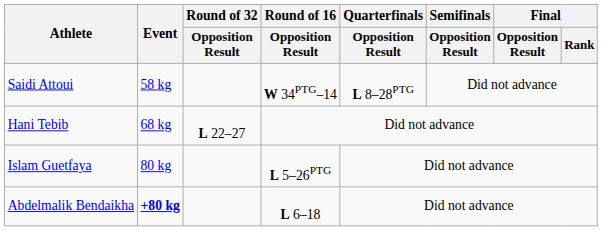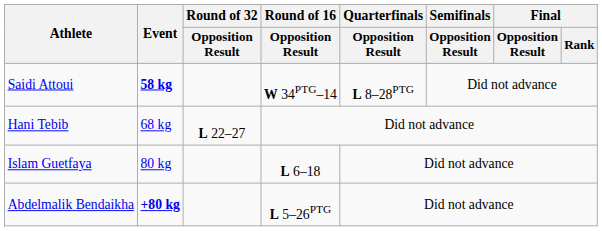(156, 85) normal -> (156, 85) bold
(300, 174) L 5–26PTG -> (301, 172) L 6–18
(301, 214) L 6–18 -> (300, 212) L 5–26PTG
